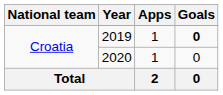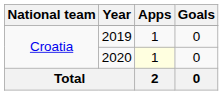(196, 36) bold -> (196, 36) normal
(155, 57) no background -> (155, 57) lightyellow background
